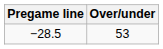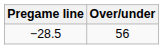(122, 34) 53 -> (122, 34) 56
